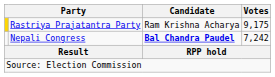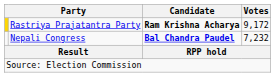(192, 25) normal -> (192, 25) bold
(256, 25) 9,175 -> (256, 25) 9,172
(256, 38) 7,242 -> (256, 38) 7,232
